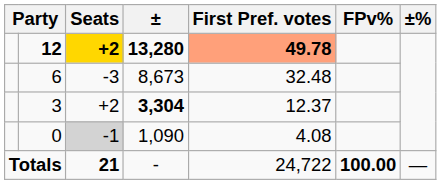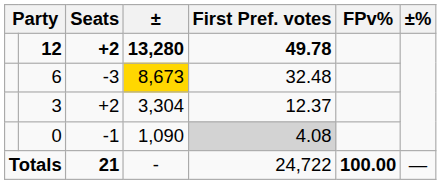(109, 48) gold background -> (109, 48) no background
(309, 48) lightsalmon background -> (309, 48) no background
(161, 77) no background -> (161, 77) gold background
(161, 106) bold -> (161, 106) normal
(111, 135) lightgrey background -> (111, 135) no background
(314, 135) no background -> (314, 135) lightgrey background
